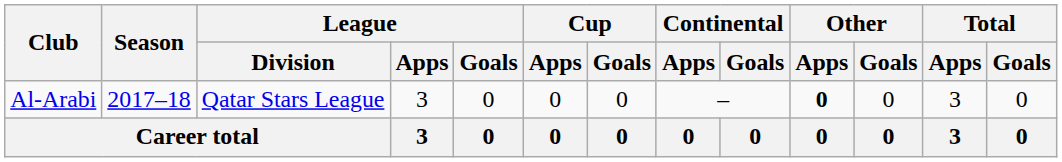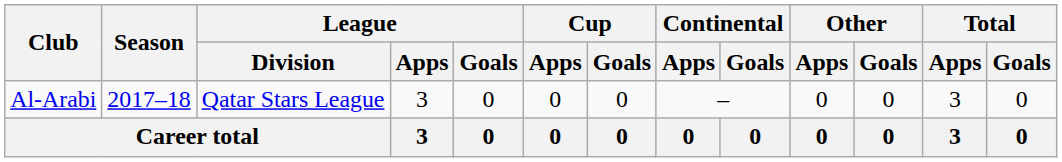(822, 99) bold -> (822, 99) normal
